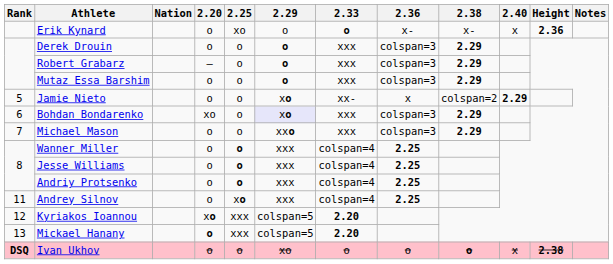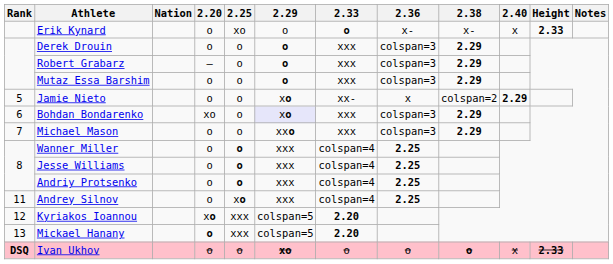(551, 30) 2.36 -> (551, 30) 2.33
(285, 250) normal -> (285, 250) bold
(551, 250) 2.38 -> (551, 250) 2.33
